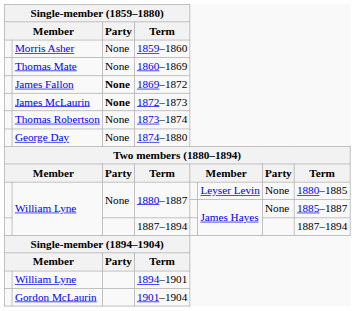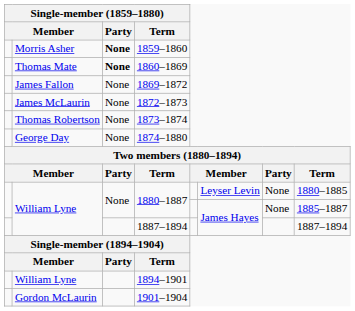(117, 48) normal -> (117, 48) bold
(117, 66) normal -> (117, 66) bold
(117, 84) bold -> (117, 84) normal
(117, 102) bold -> (117, 102) normal
